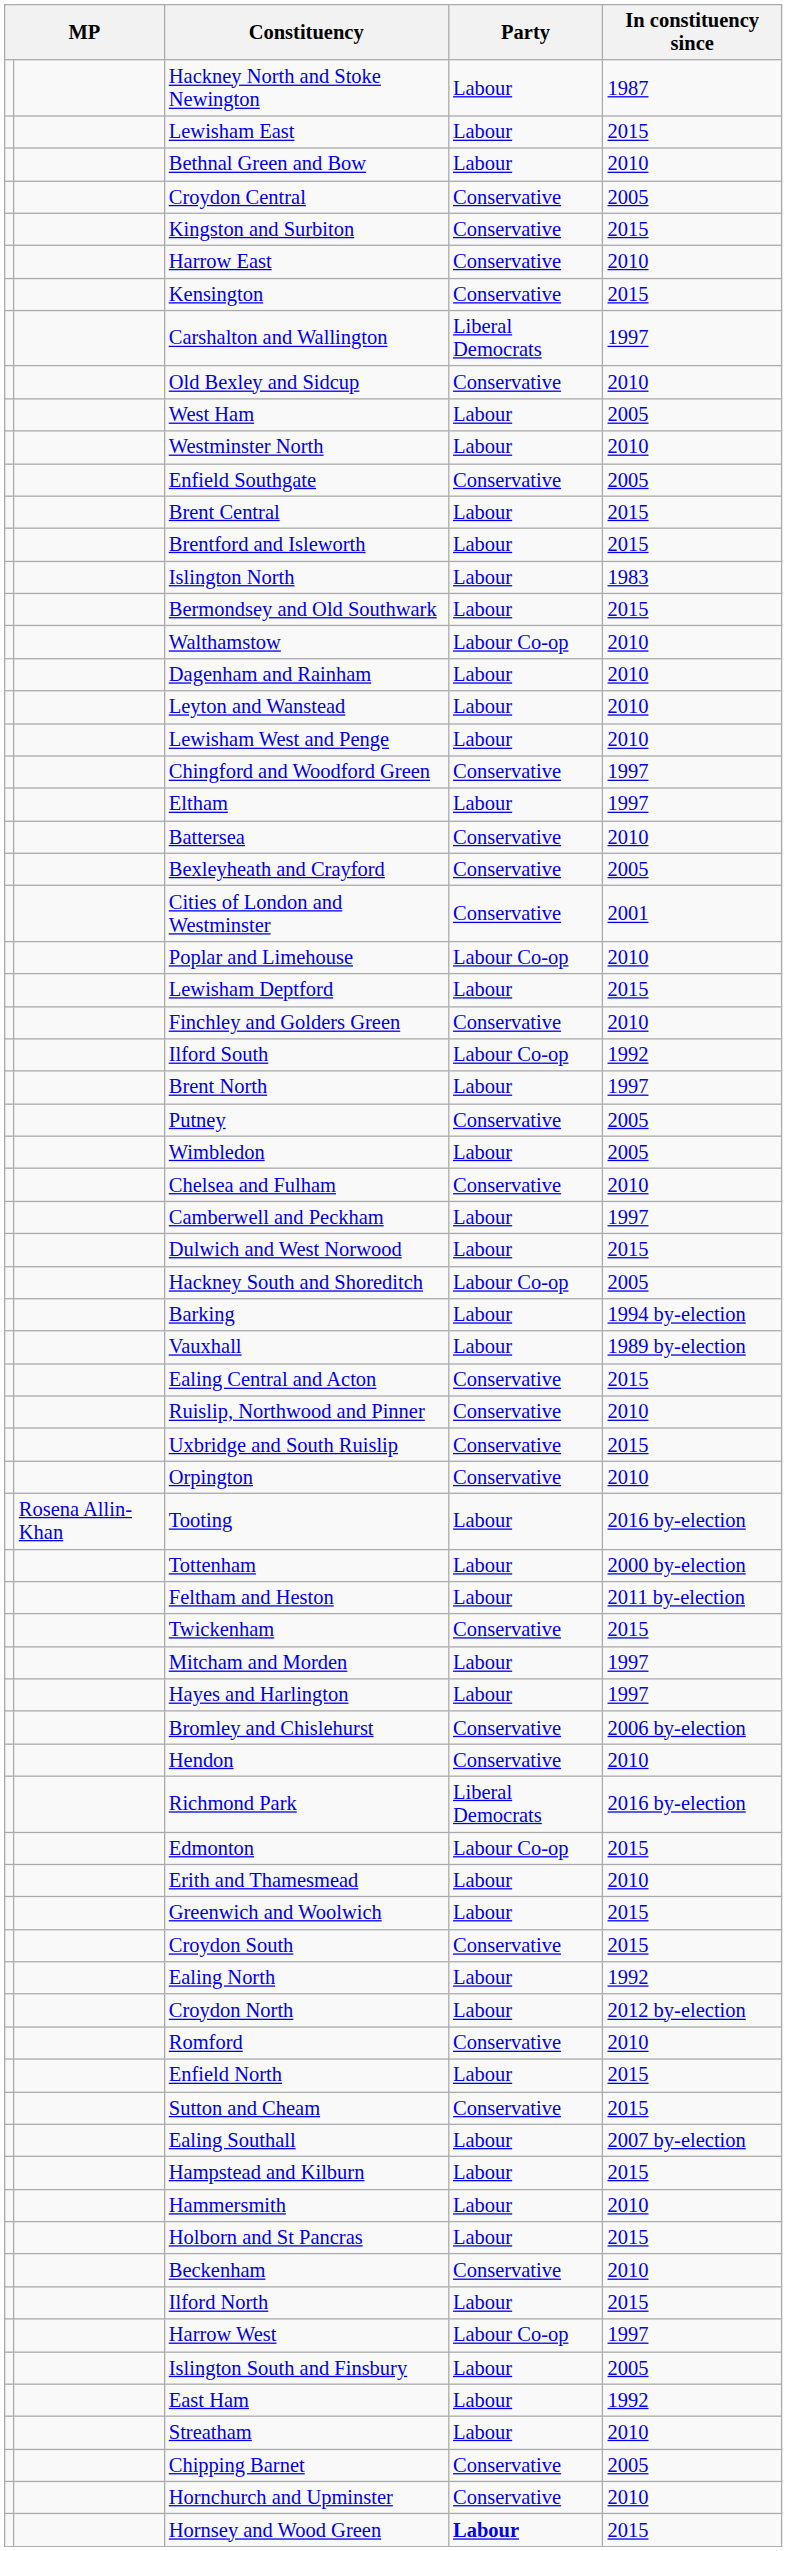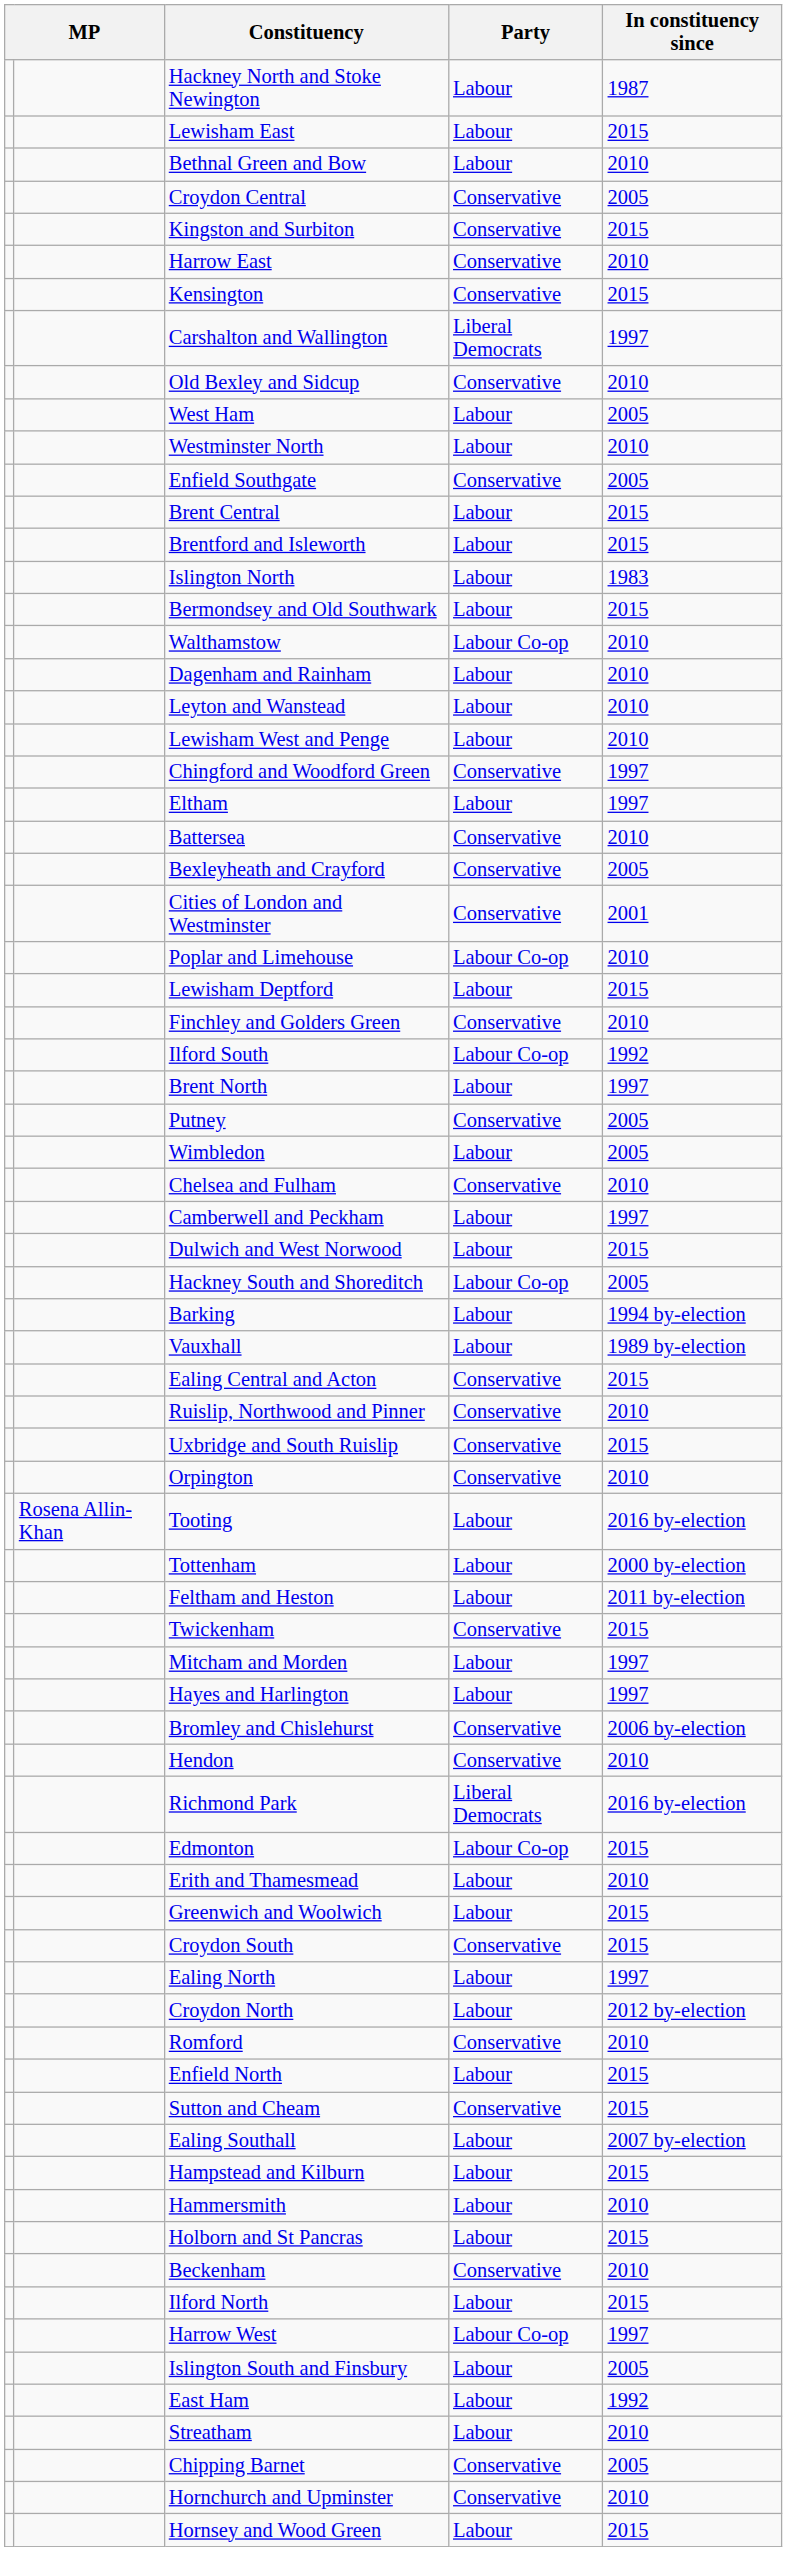(628, 1977) 1992 -> (628, 1977) 1997
(486, 2530) bold -> (483, 2530) normal
